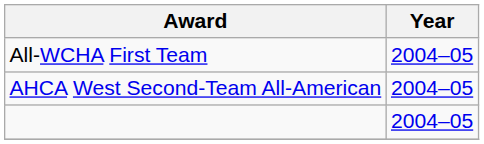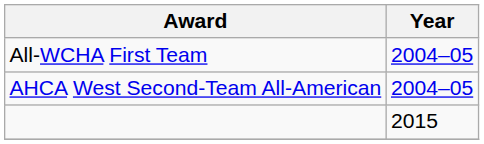(432, 121) 2004–05 -> (414, 121) 2015
